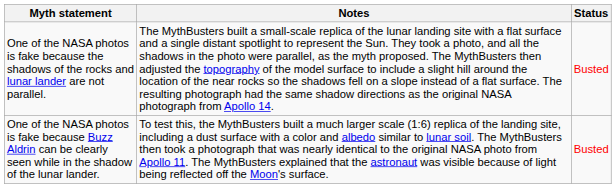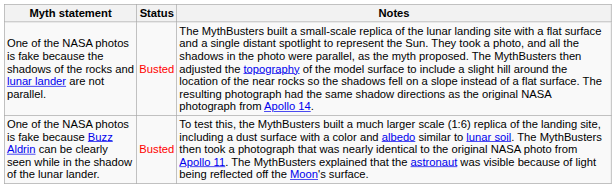columns swapped: (591, 13) <-> (354, 13)
